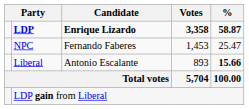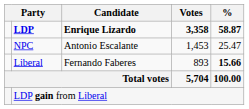(100, 46) Fernando Faberes -> (101, 46) Antonio Escalante
(101, 63) Antonio Escalante -> (100, 63) Fernando Faberes
